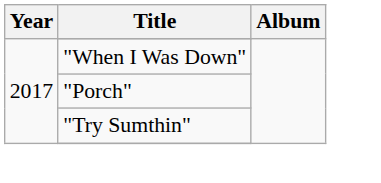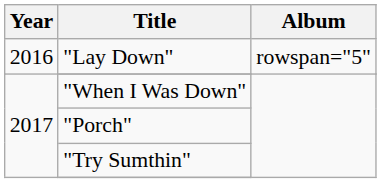+ row: (31, 56)
